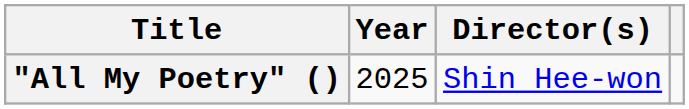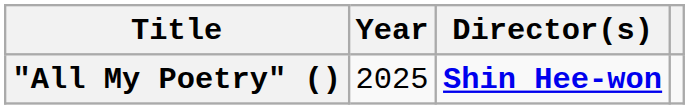(553, 80) normal -> (553, 80) bold
